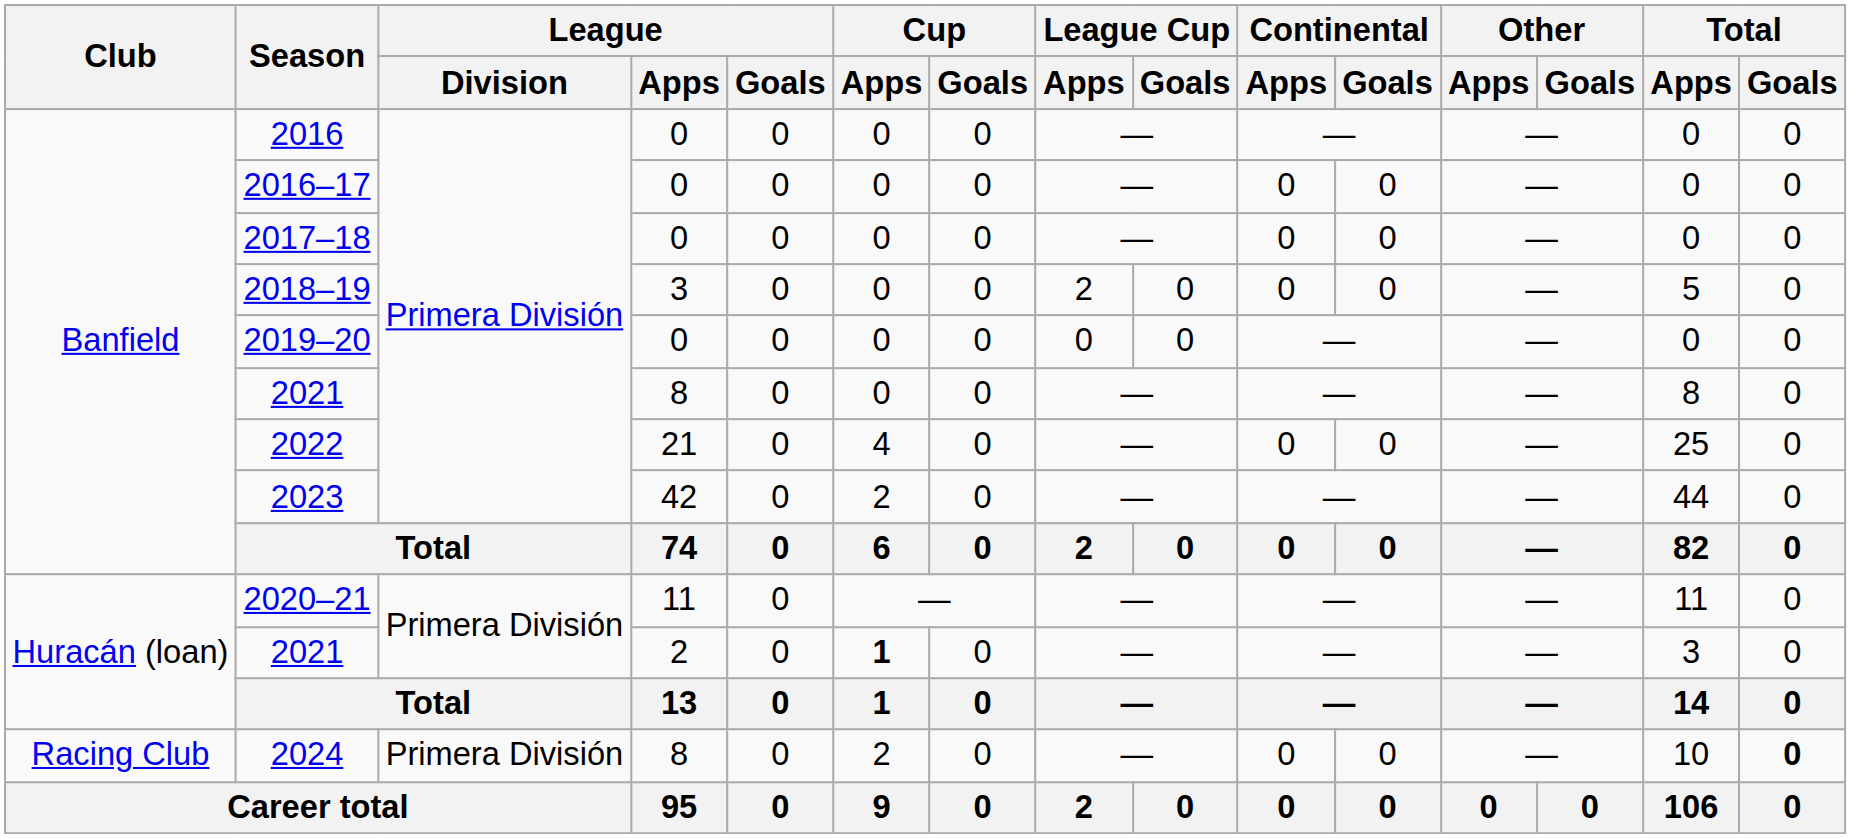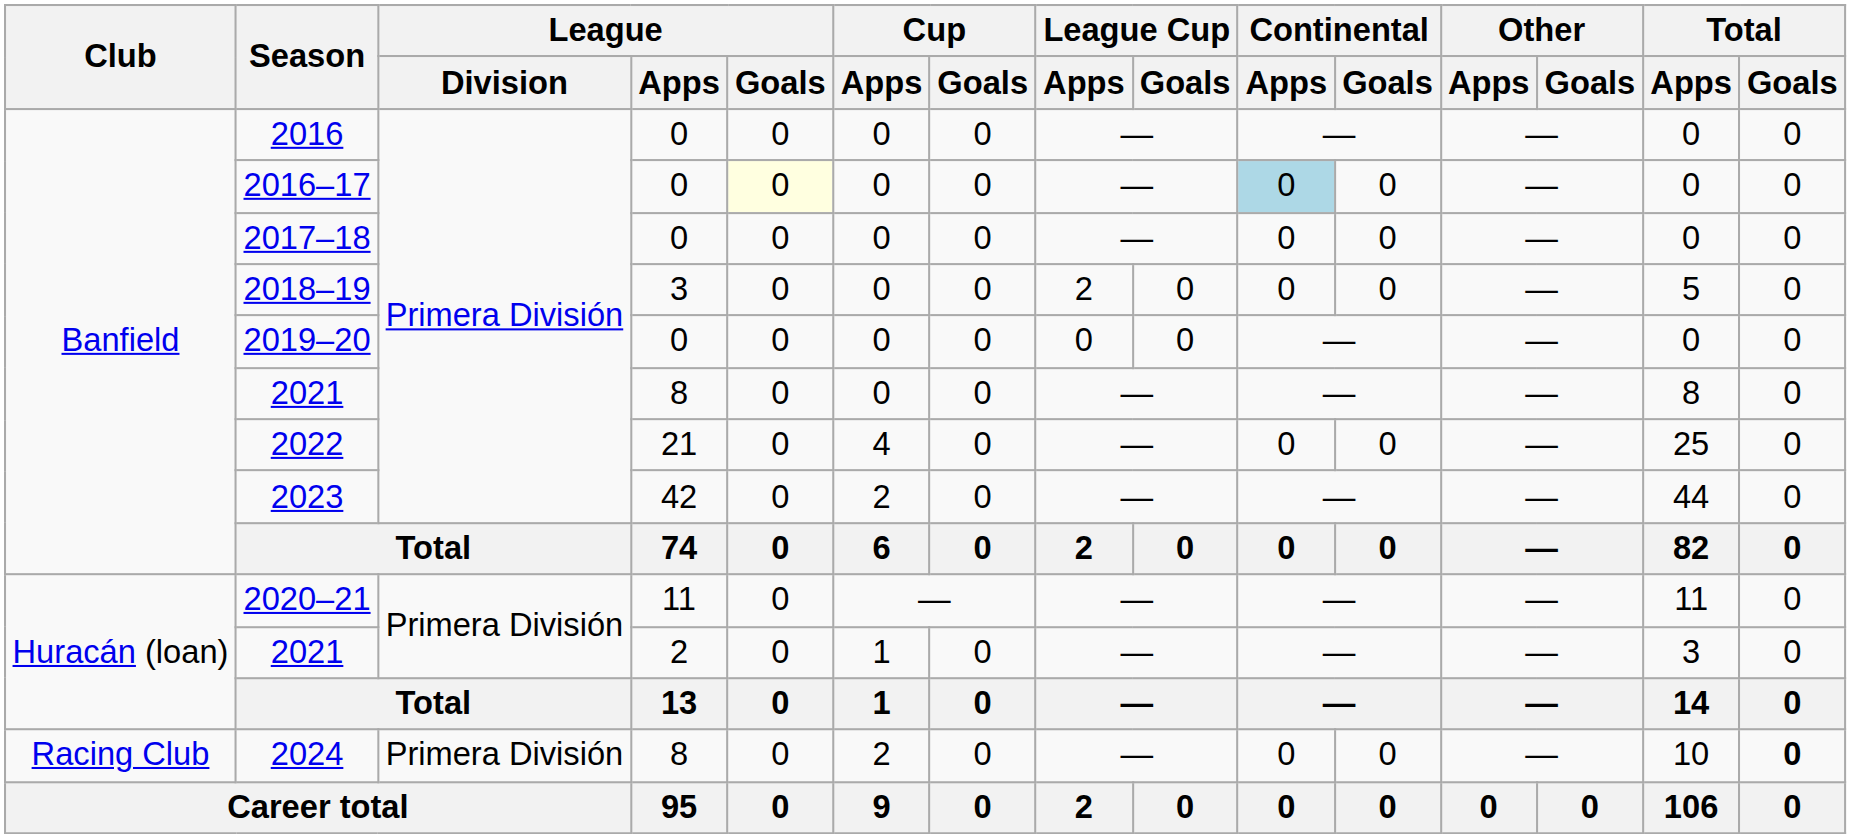(780, 185) no background -> (780, 185) lightyellow background
(1286, 185) no background -> (1286, 185) lightblue background
(881, 651) bold -> (881, 651) normal
